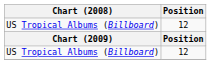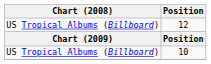(183, 53) 12 -> (183, 53) 10
